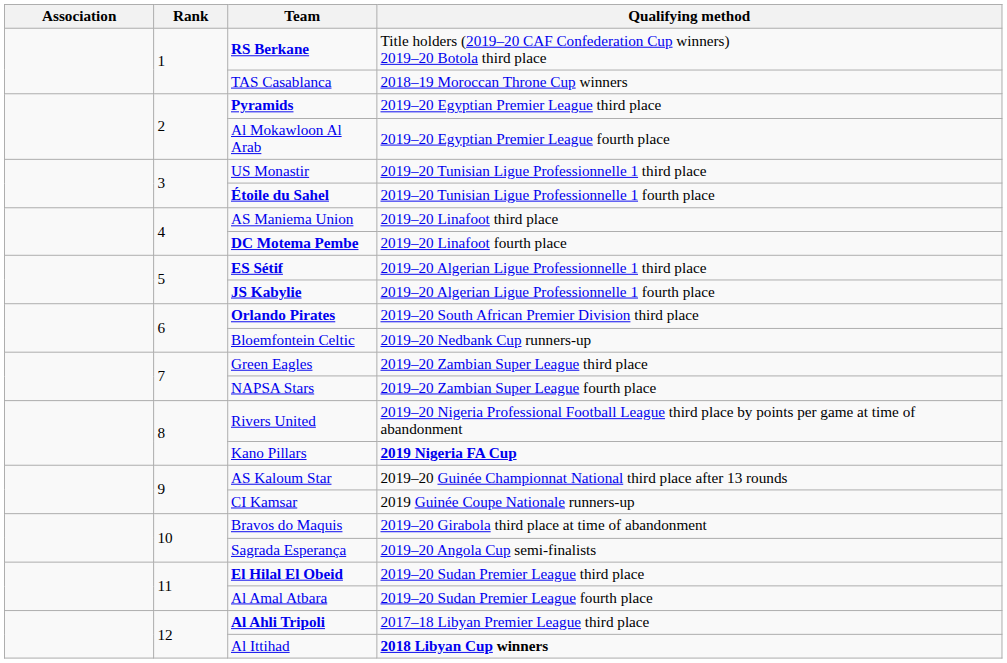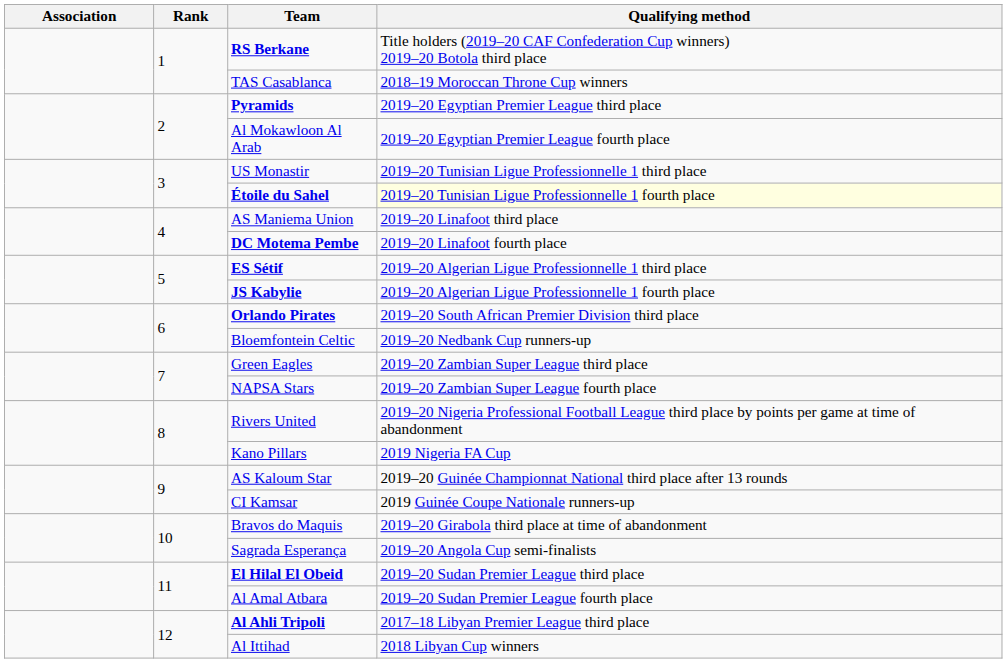(548, 195) no background -> (548, 195) lightyellow background
(449, 453) bold -> (446, 453) normal
(464, 646) bold -> (460, 646) normal
